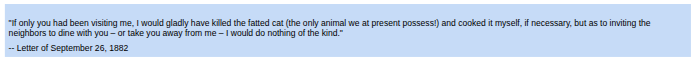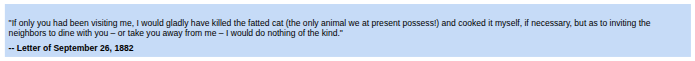(68, 48) normal -> (71, 48) bold
